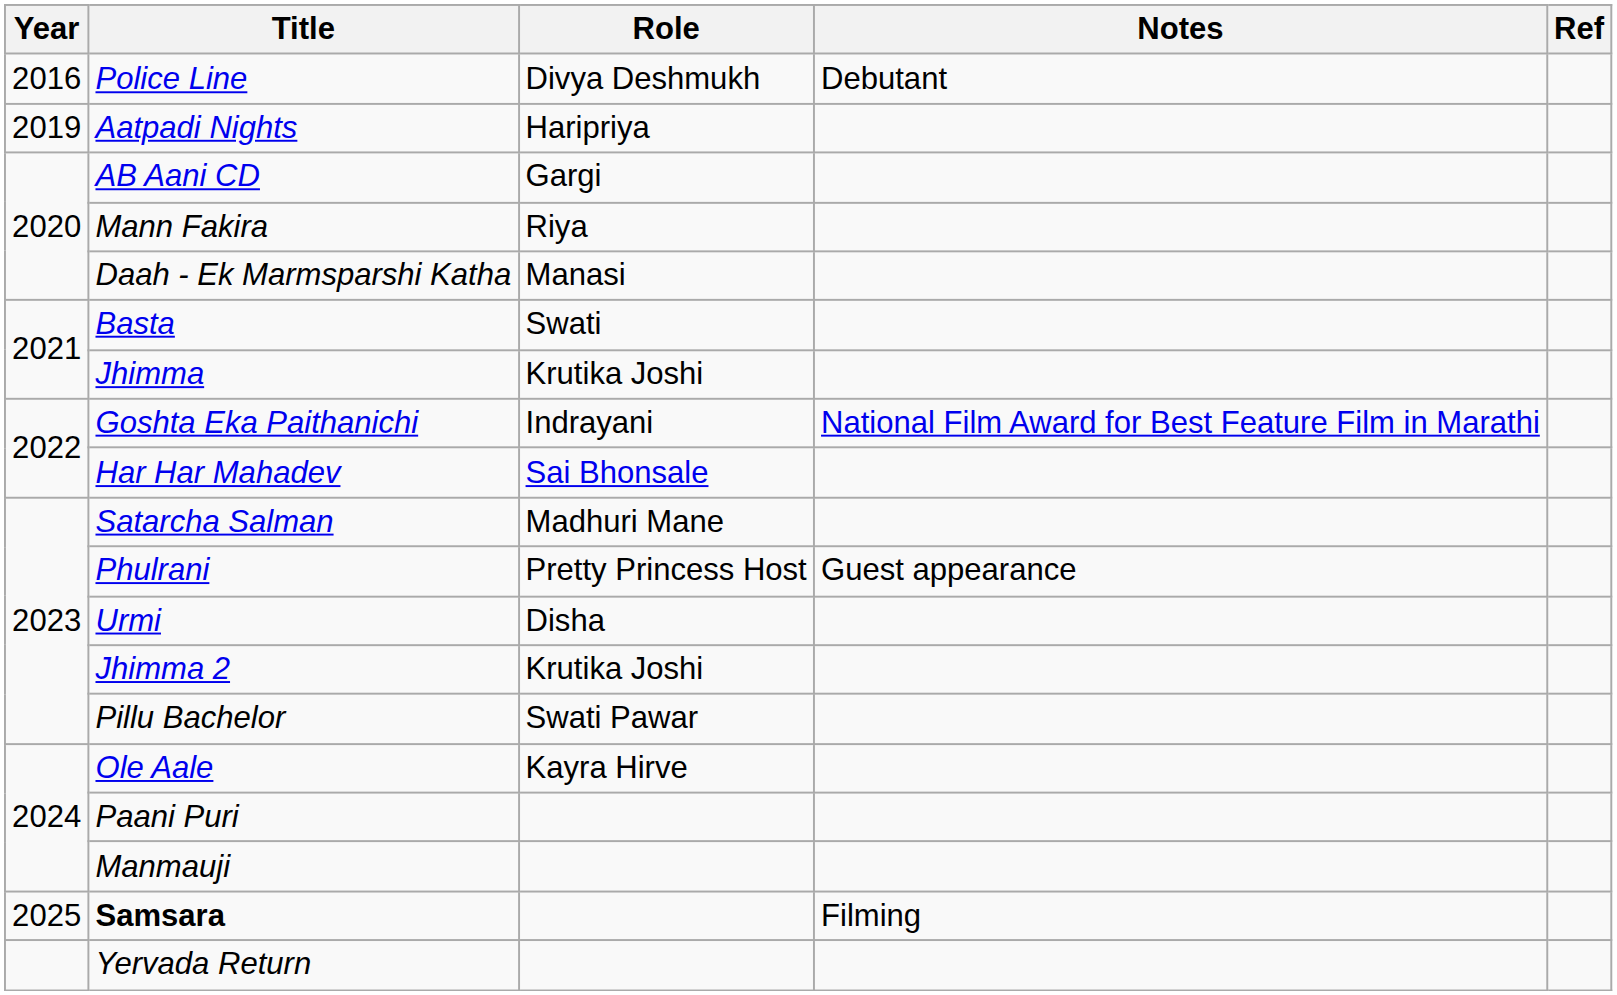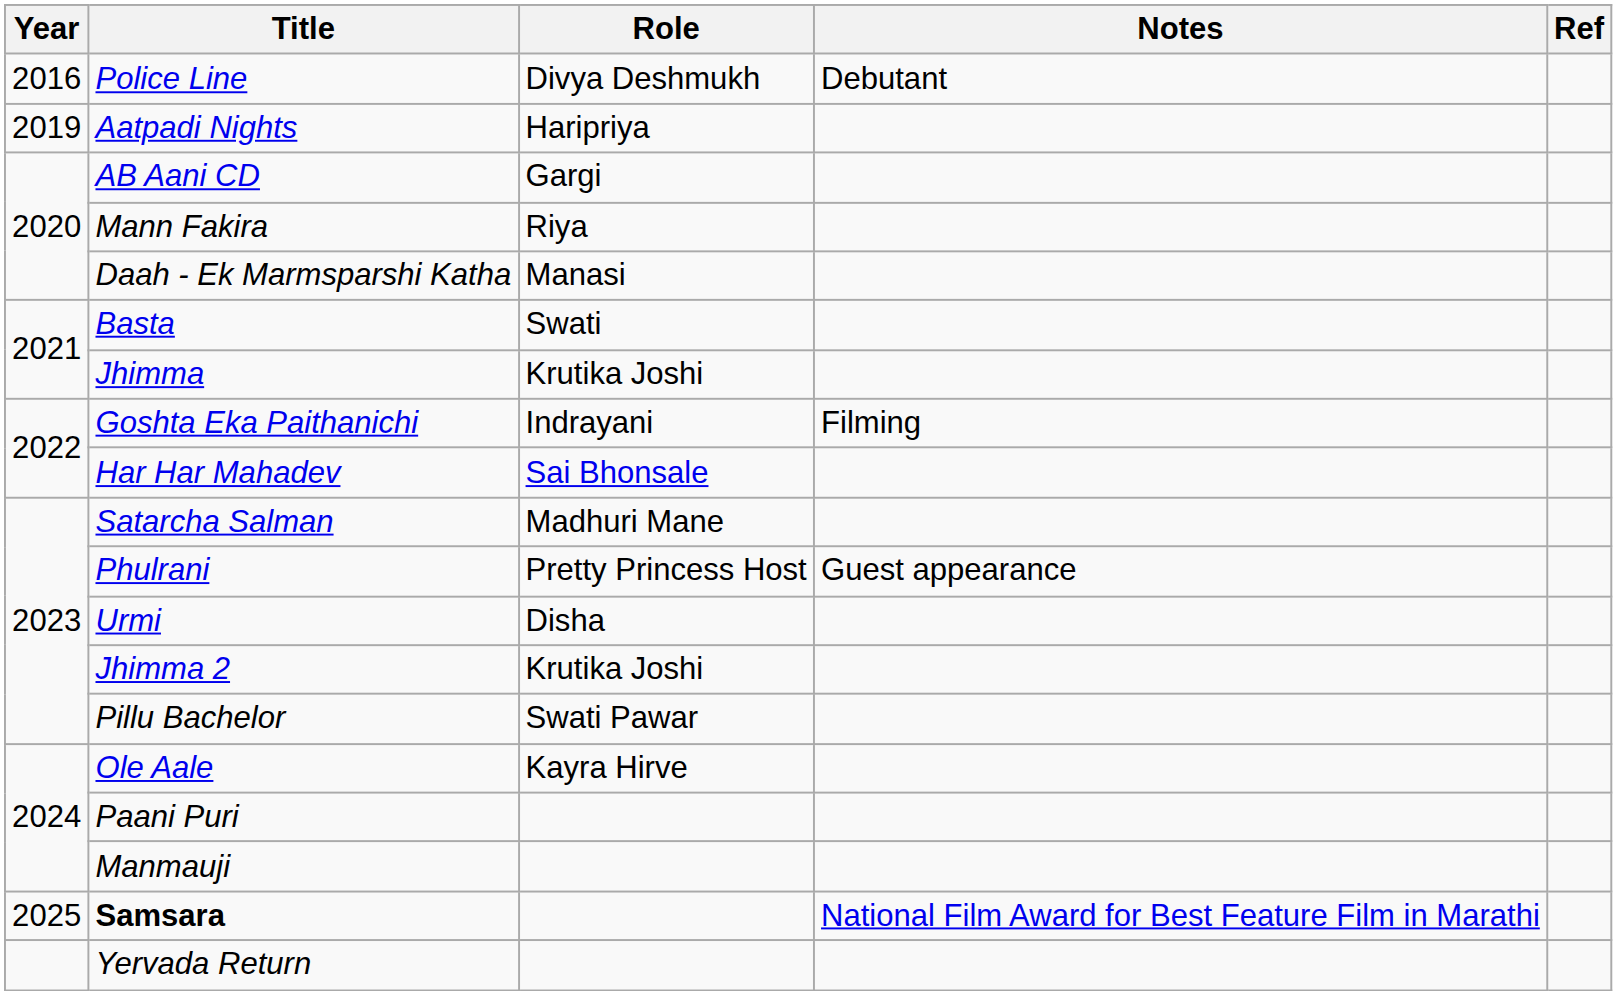(1180, 422) National Film Award for Best Feature Film in Marathi -> (871, 422) Filming
(871, 915) Filming -> (1180, 915) National Film Award for Best Feature Film in Marathi
